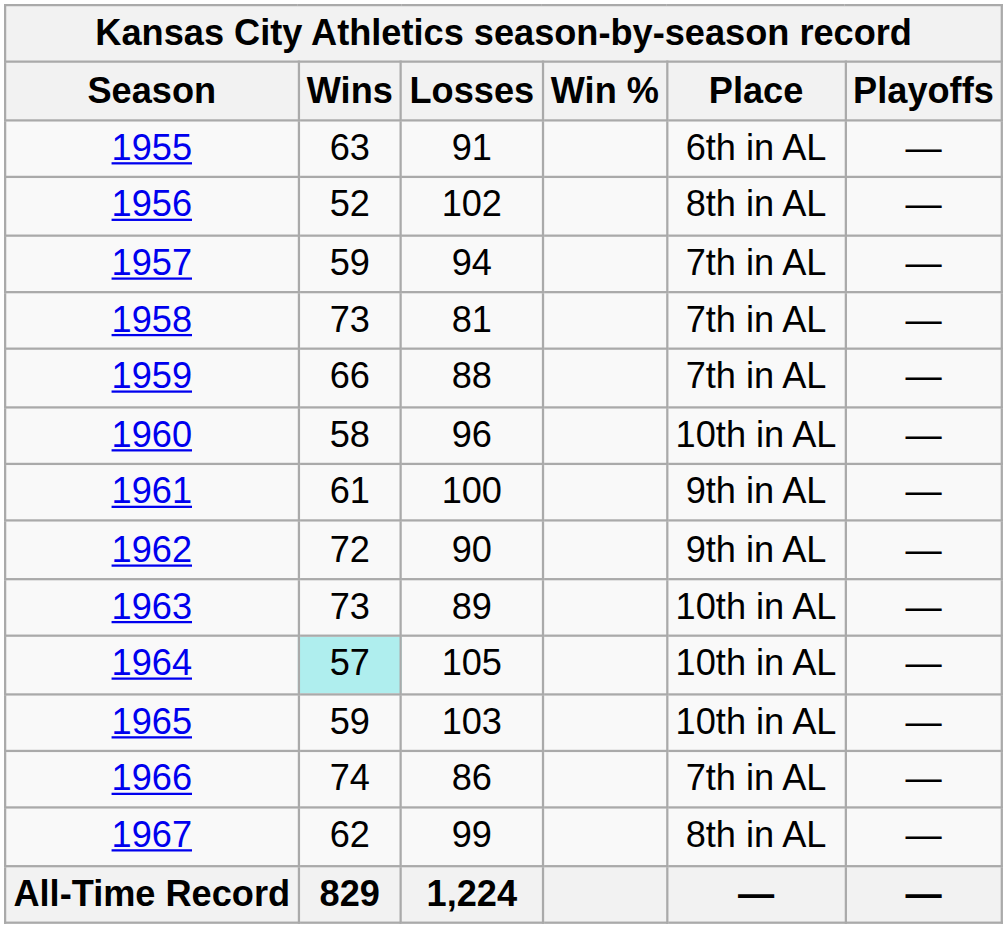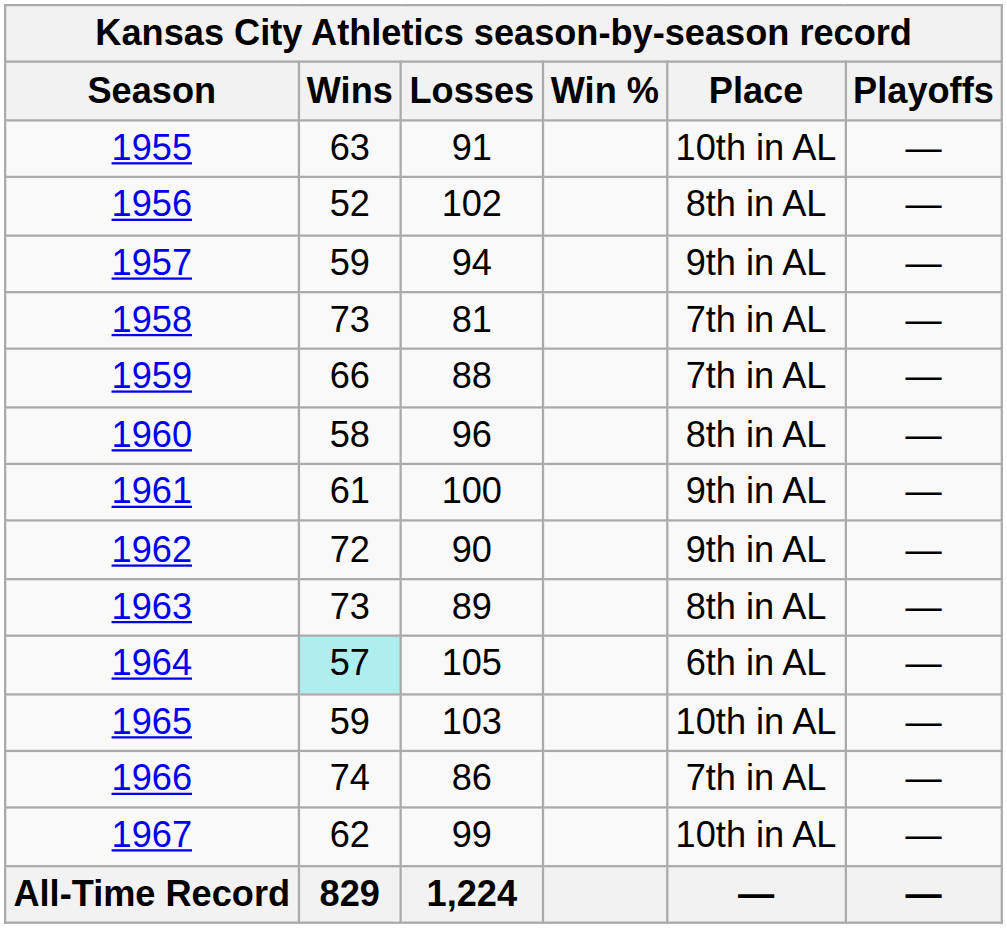(756, 147) 6th in AL -> (756, 147) 10th in AL
(756, 262) 7th in AL -> (756, 262) 9th in AL
(756, 434) 10th in AL -> (756, 434) 8th in AL
(756, 606) 10th in AL -> (756, 606) 8th in AL
(756, 663) 10th in AL -> (756, 663) 6th in AL
(756, 836) 8th in AL -> (756, 836) 10th in AL
